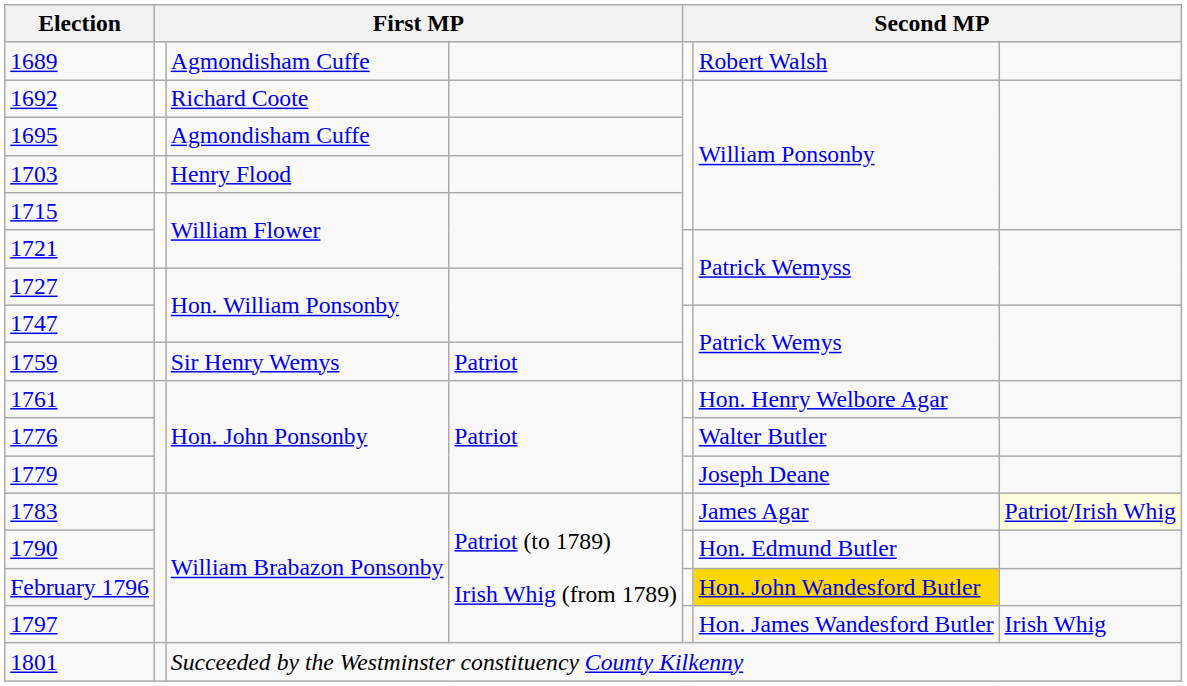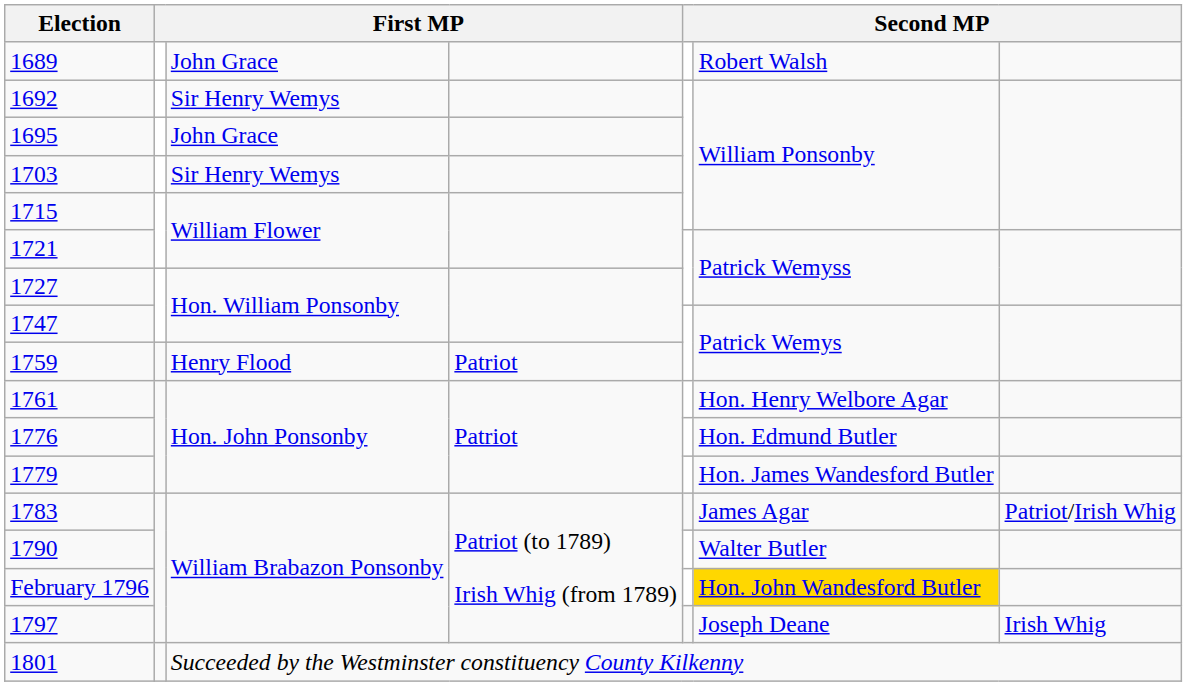(270, 60) Agmondisham Cuffe -> (224, 60) John Grace
(240, 98) Richard Coote -> (255, 98) Sir Henry Wemys
(270, 135) Agmondisham Cuffe -> (224, 135) John Grace
(231, 173) Henry Flood -> (255, 173) Sir Henry Wemys
(255, 361) Sir Henry Wemys -> (231, 361) Henry Flood
(763, 436) Walter Butler -> (798, 436) Hon. Edmund Butler
(764, 473) Joseph Deane -> (846, 473) Hon. James Wandesford Butler
(1090, 511) lightyellow background -> (1090, 511) no background
(798, 549) Hon. Edmund Butler -> (763, 549) Walter Butler
(846, 624) Hon. James Wandesford Butler -> (764, 624) Joseph Deane
